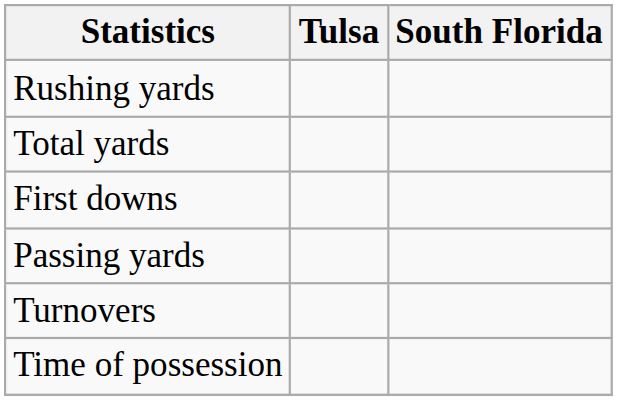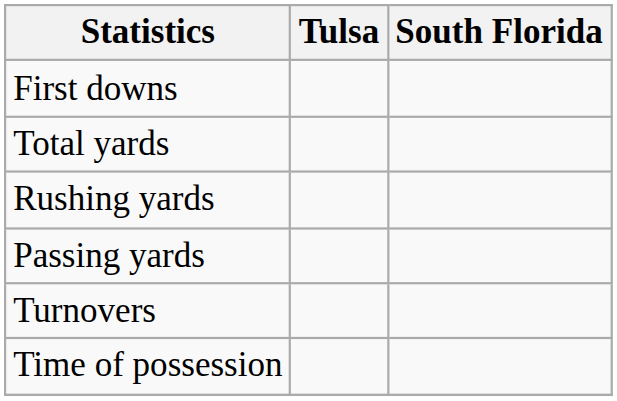rows swapped: (95, 198) <-> (114, 87)
